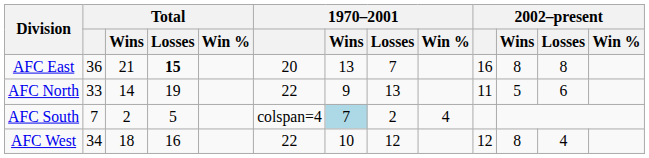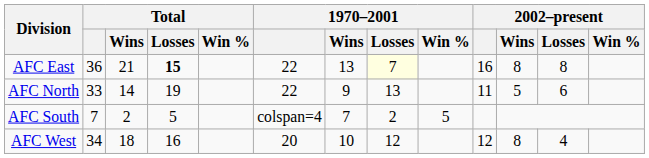(289, 66) 20 -> (289, 66) 22
(393, 66) no background -> (393, 66) lightyellow background
(346, 116) lightblue background -> (346, 116) no background
(446, 116) 4 -> (446, 116) 5
(289, 141) 22 -> (289, 141) 20
